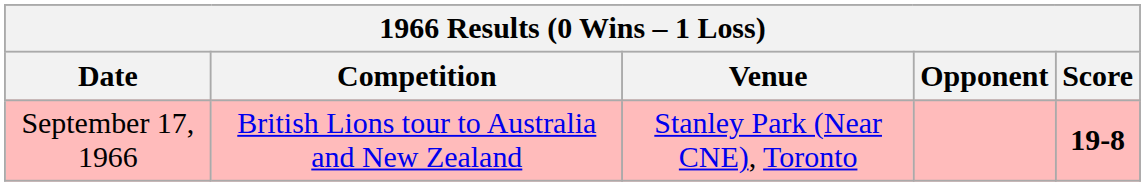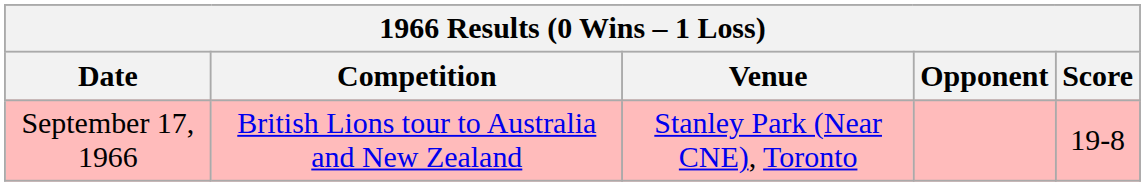(1098, 139) bold -> (1098, 139) normal
